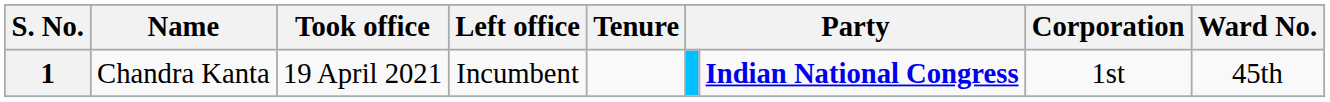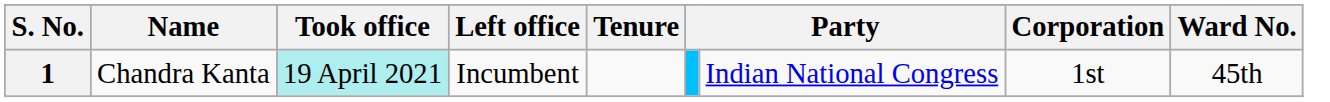(362, 72) no background -> (362, 72) paleturquoise background
(862, 72) bold -> (852, 72) normal
